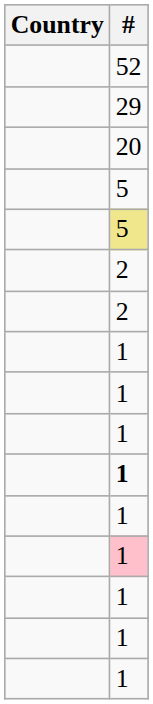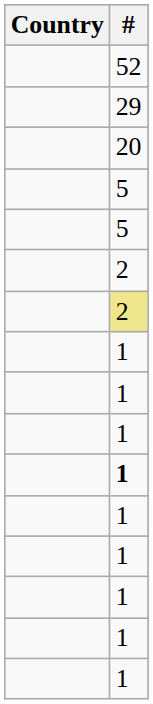(122, 229) khaki background -> (122, 229) no background
(122, 310) no background -> (122, 310) khaki background
(122, 556) pink background -> (122, 556) no background
